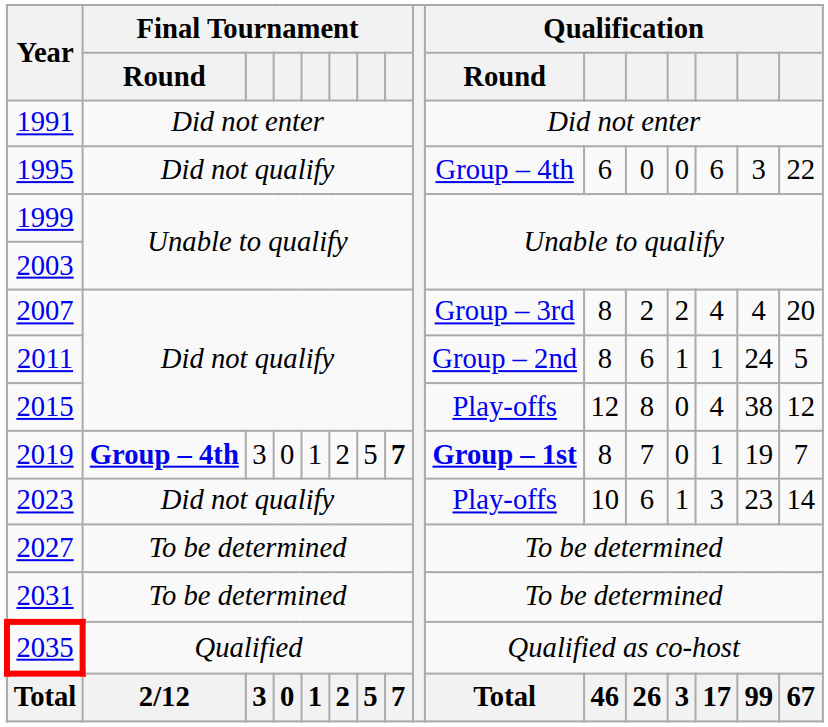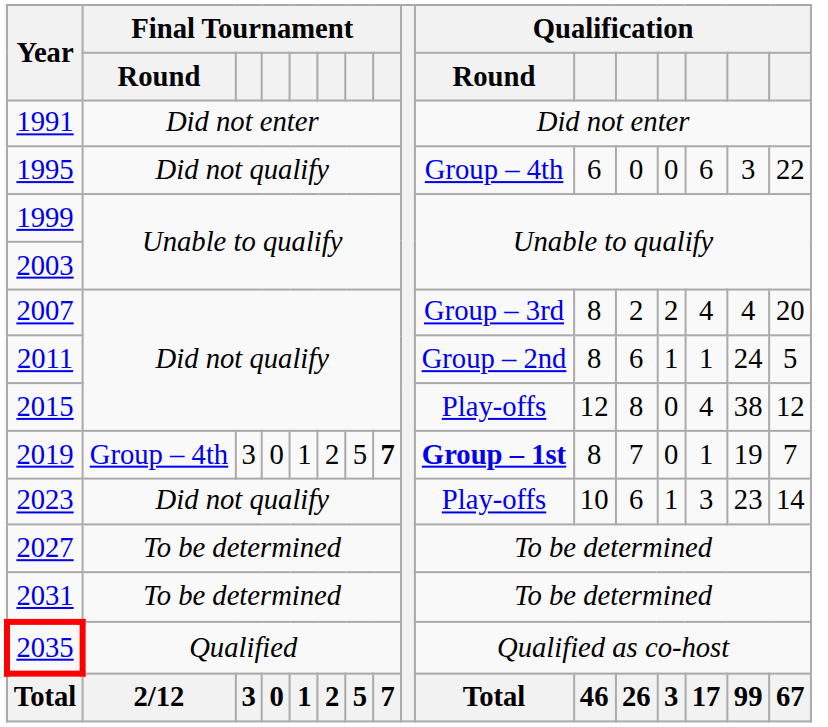(164, 453) bold -> (159, 453) normal
